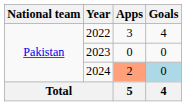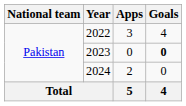(164, 52) normal -> (164, 52) bold
(130, 71) lightsalmon background -> (130, 71) no background
(164, 71) lightblue background -> (164, 71) no background
